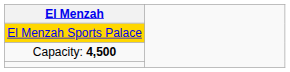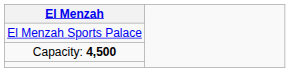(75, 33) gold background -> (75, 33) no background
